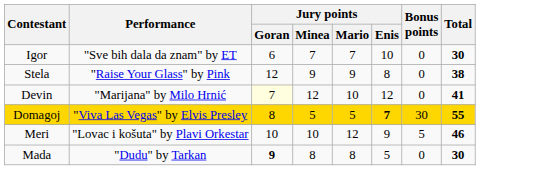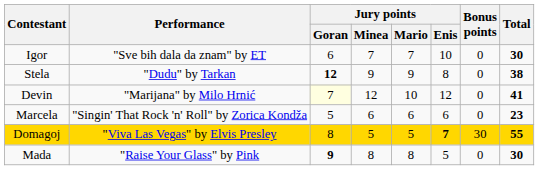(160, 74) "Raise Your Glass" by Pink -> (190, 74) "Dudu" by Tarkan
(272, 74) normal -> (330, 74) bold
+ row: (37, 114)
- row: (37, 134)
(160, 154) "Dudu" by Tarkan -> (190, 154) "Raise Your Glass" by Pink
